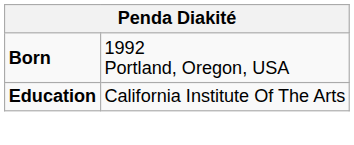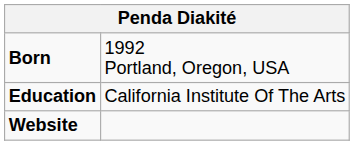+ row: (43, 125)
